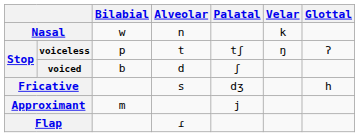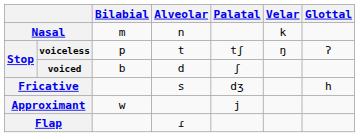(122, 32) w -> (122, 32) m
(122, 105) m -> (122, 105) w
